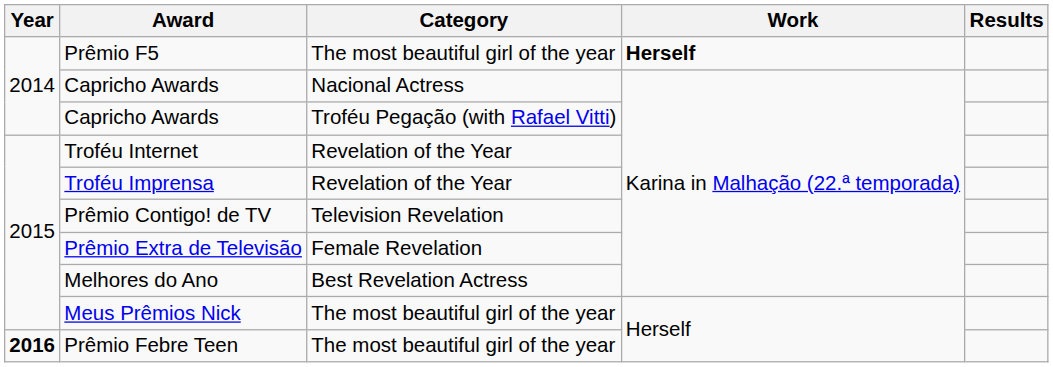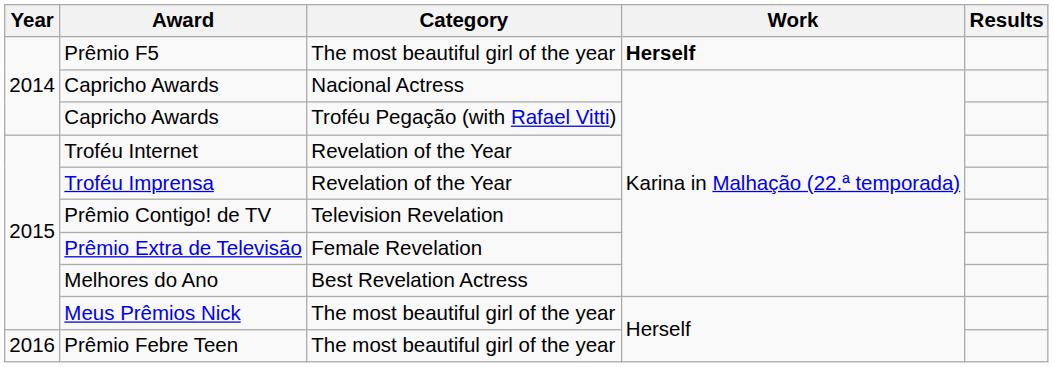(32, 345) bold -> (32, 345) normal
